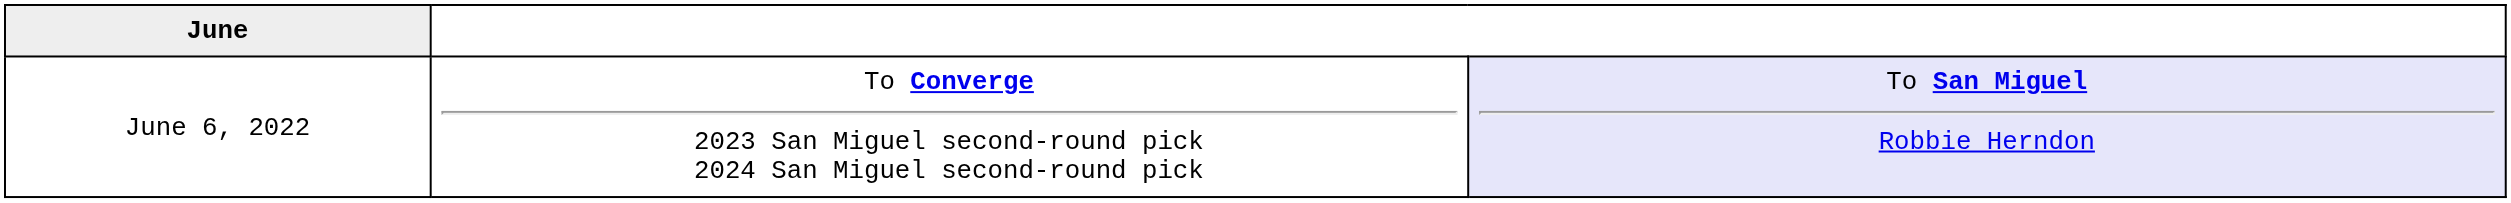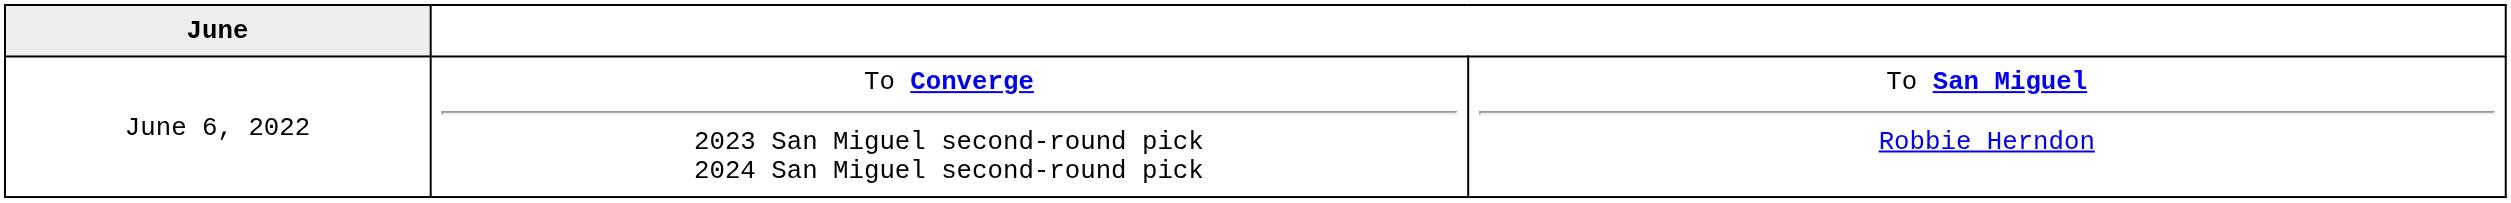(1987, 112) lavender background -> (1987, 112) no background
